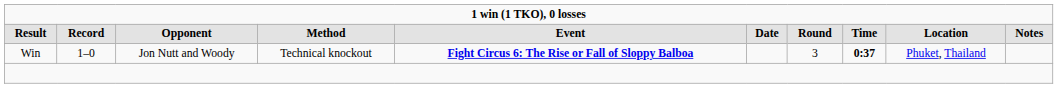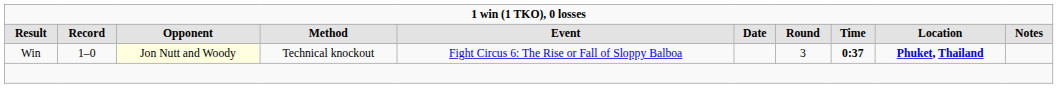(187, 53) no background -> (188, 53) lightyellow background
(570, 53) bold -> (566, 53) normal
(946, 53) normal -> (940, 53) bold
